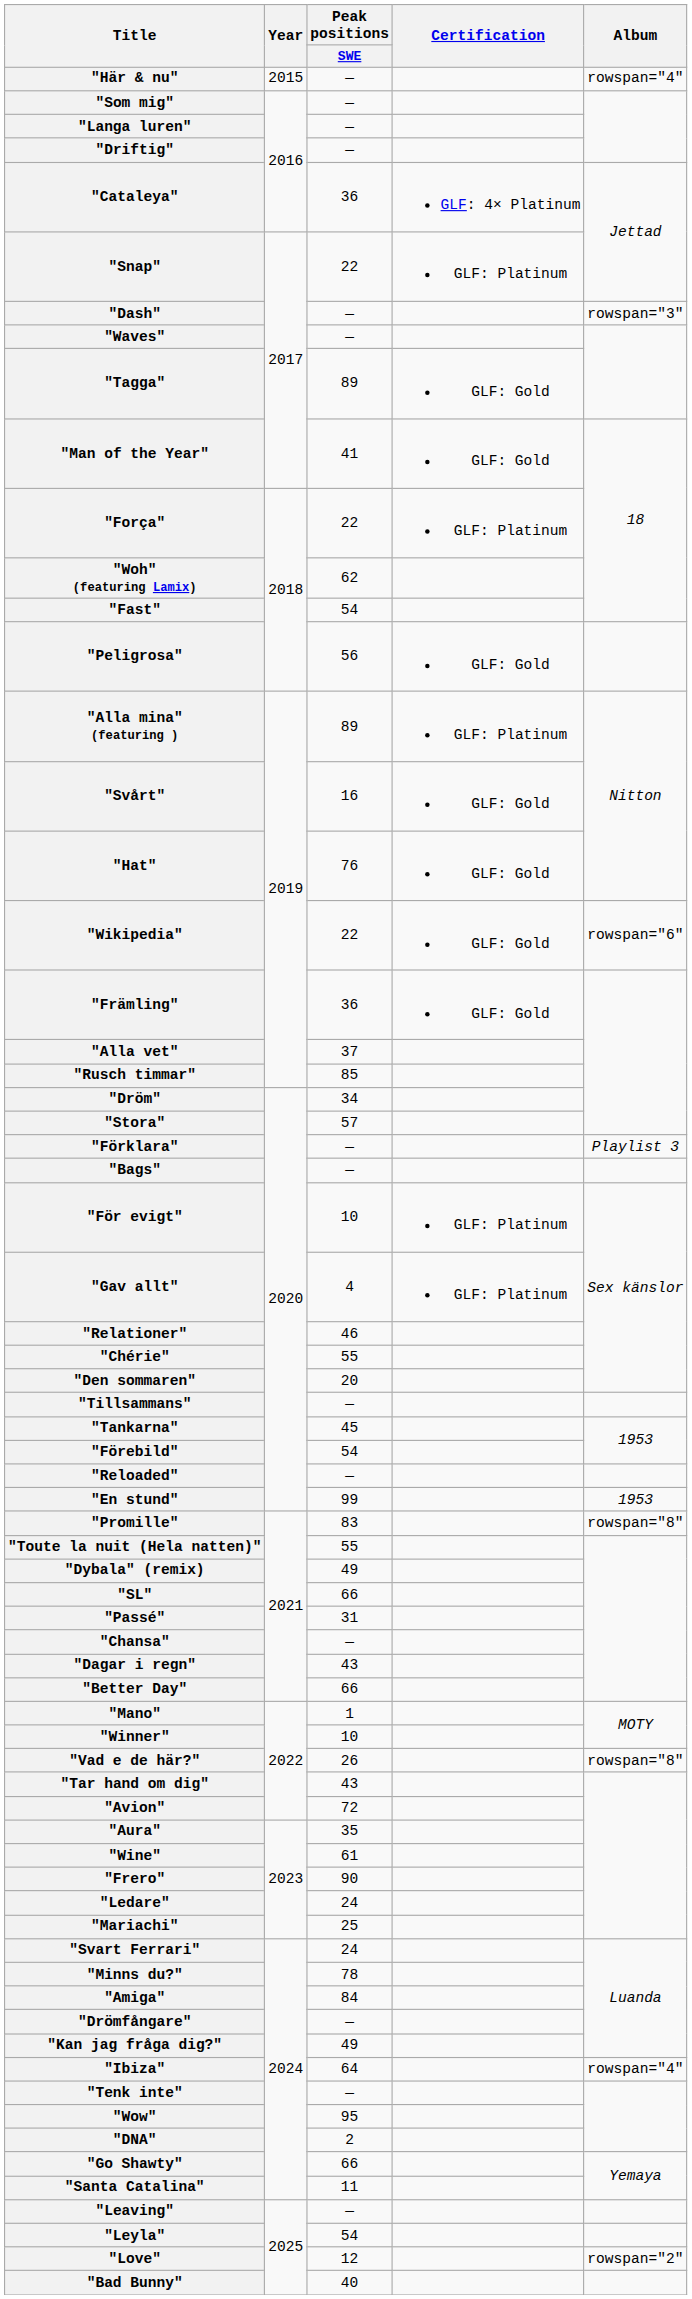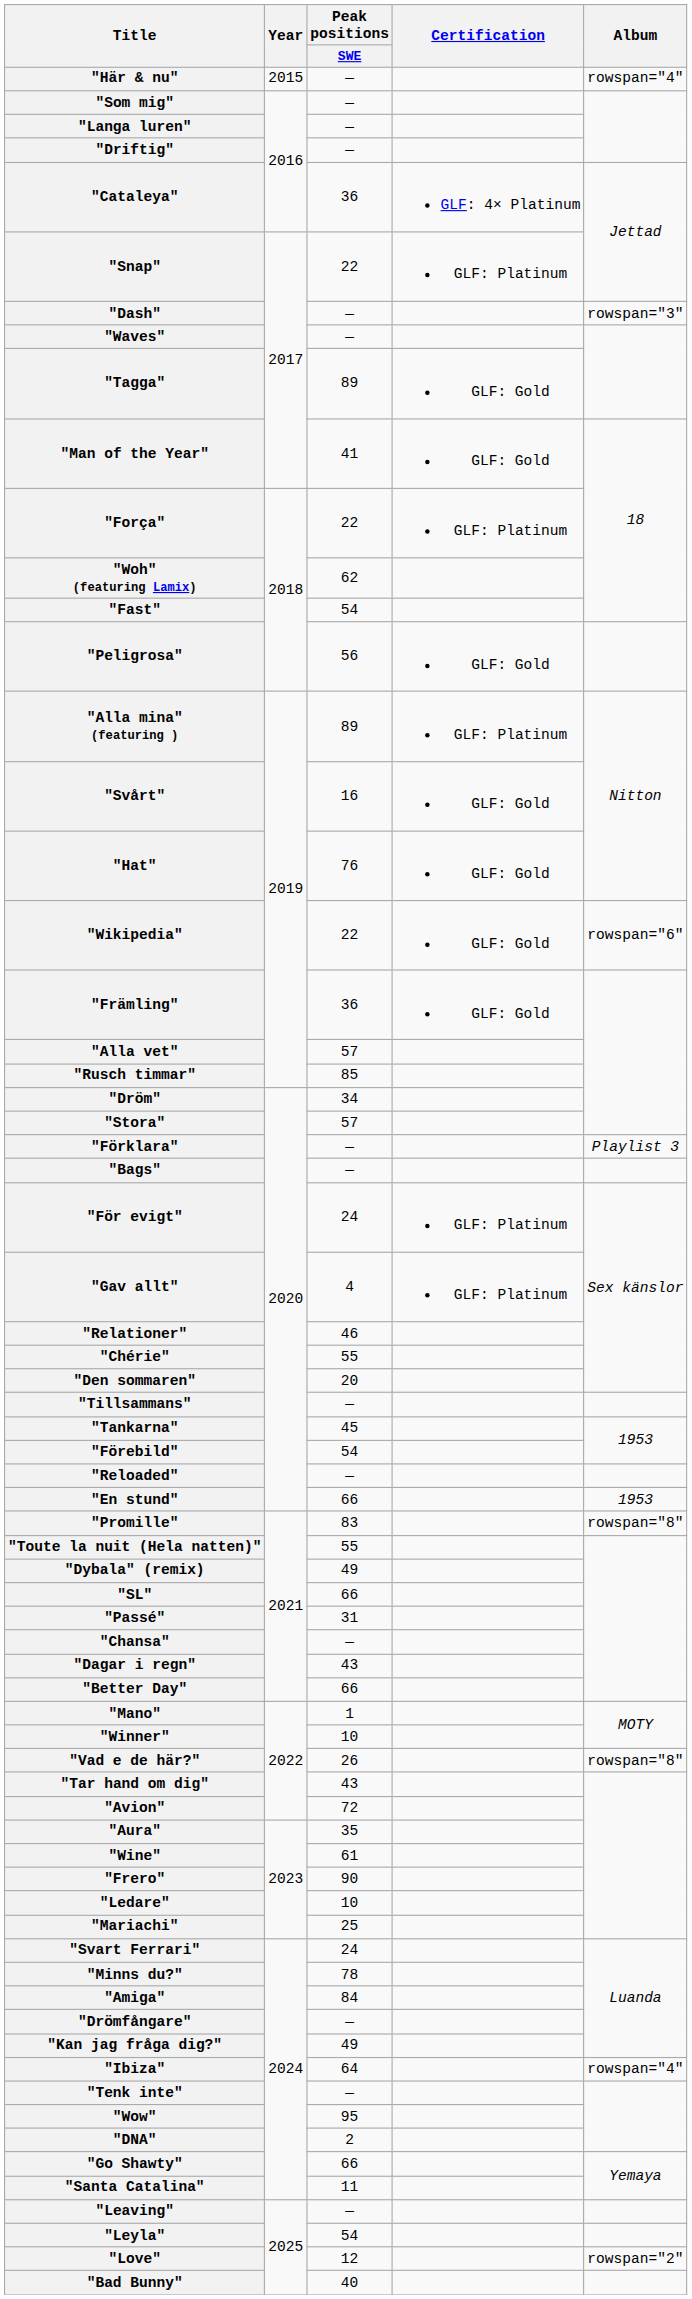(350, 1052) 37 -> (350, 1052) 57
(350, 1217) 10 -> (350, 1217) 24
(350, 1500) 99 -> (350, 1500) 66
(350, 1903) 24 -> (350, 1903) 10
